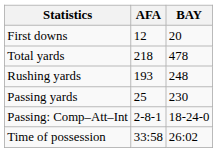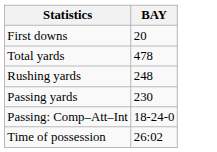- column: (148, 15)
